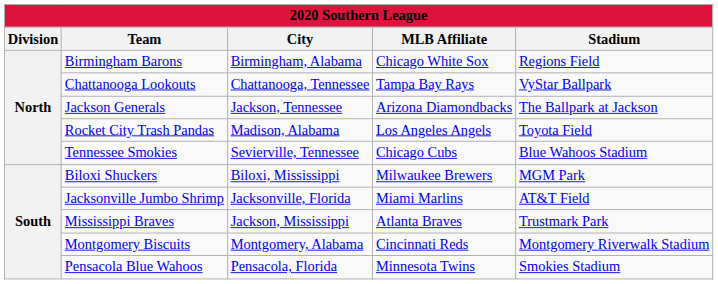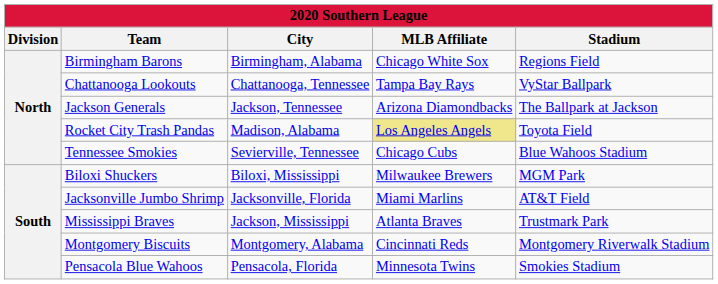(434, 130) no background -> (434, 130) khaki background
